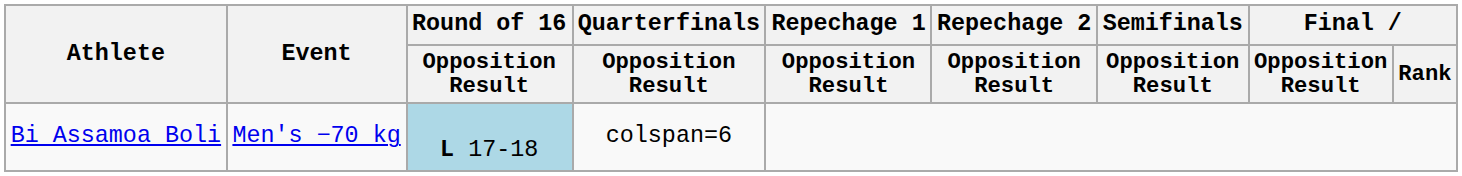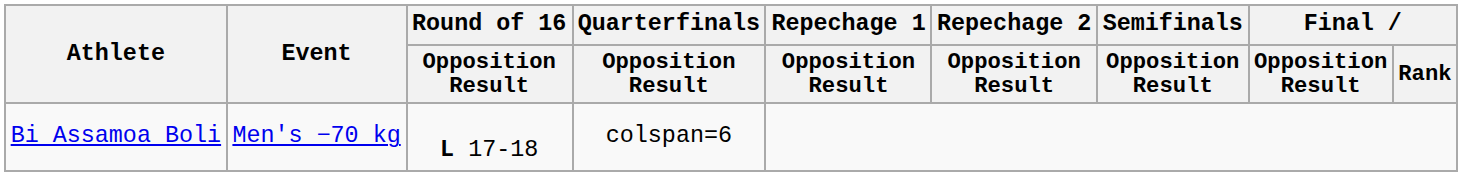(489, 151) lightblue background -> (489, 151) no background
